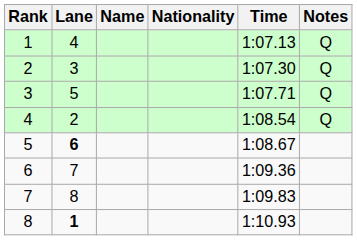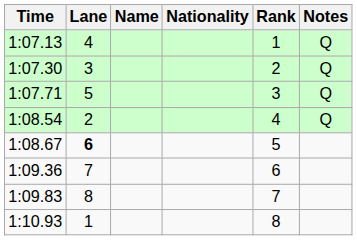columns swapped: (28, 17) <-> (269, 17)
(74, 222) bold -> (88, 222) normal
